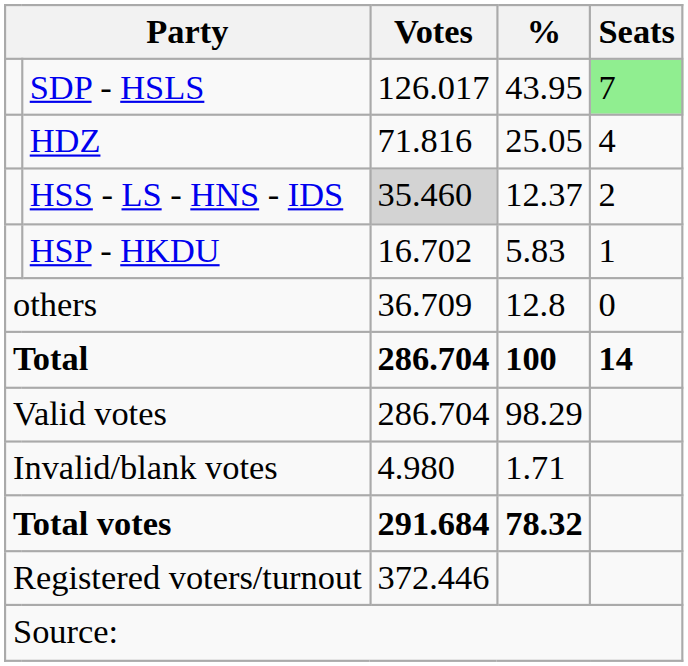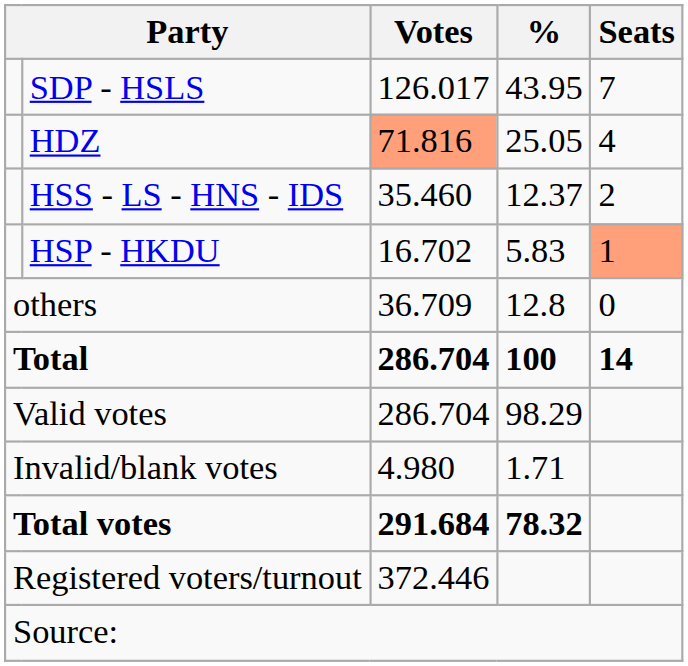(607, 86) lightgreen background -> (607, 86) no background
(425, 140) no background -> (425, 140) lightsalmon background
(425, 195) lightgrey background -> (425, 195) no background
(607, 250) no background -> (607, 250) lightsalmon background
